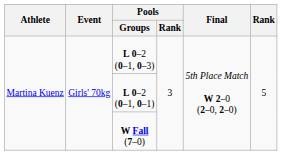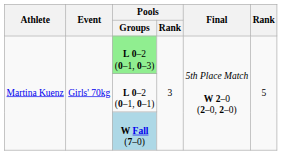(135, 60) no background -> (135, 60) lightgreen background
(135, 137) no background -> (135, 137) lightblue background
